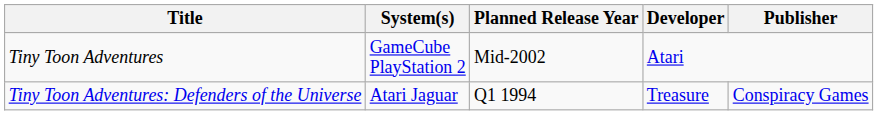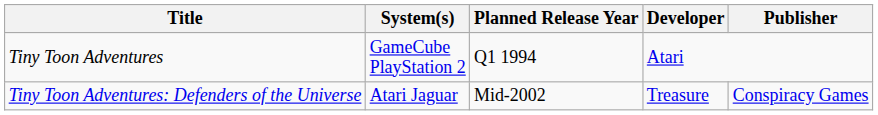(510, 57) Mid-2002 -> (505, 57) Q1 1994
(505, 95) Q1 1994 -> (510, 95) Mid-2002
